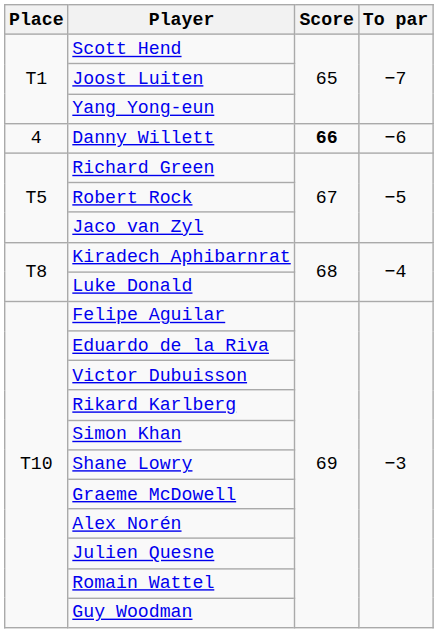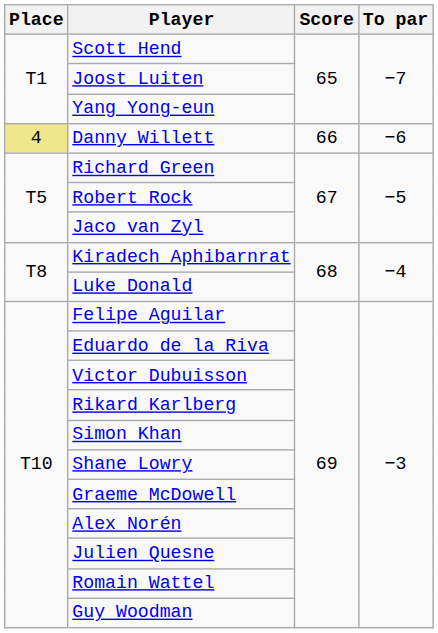(36, 138) no background -> (36, 138) khaki background
(327, 138) bold -> (327, 138) normal
